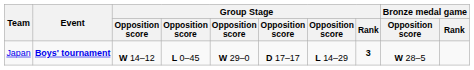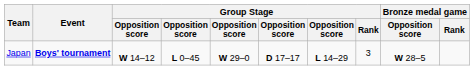(368, 53) bold -> (368, 53) normal
